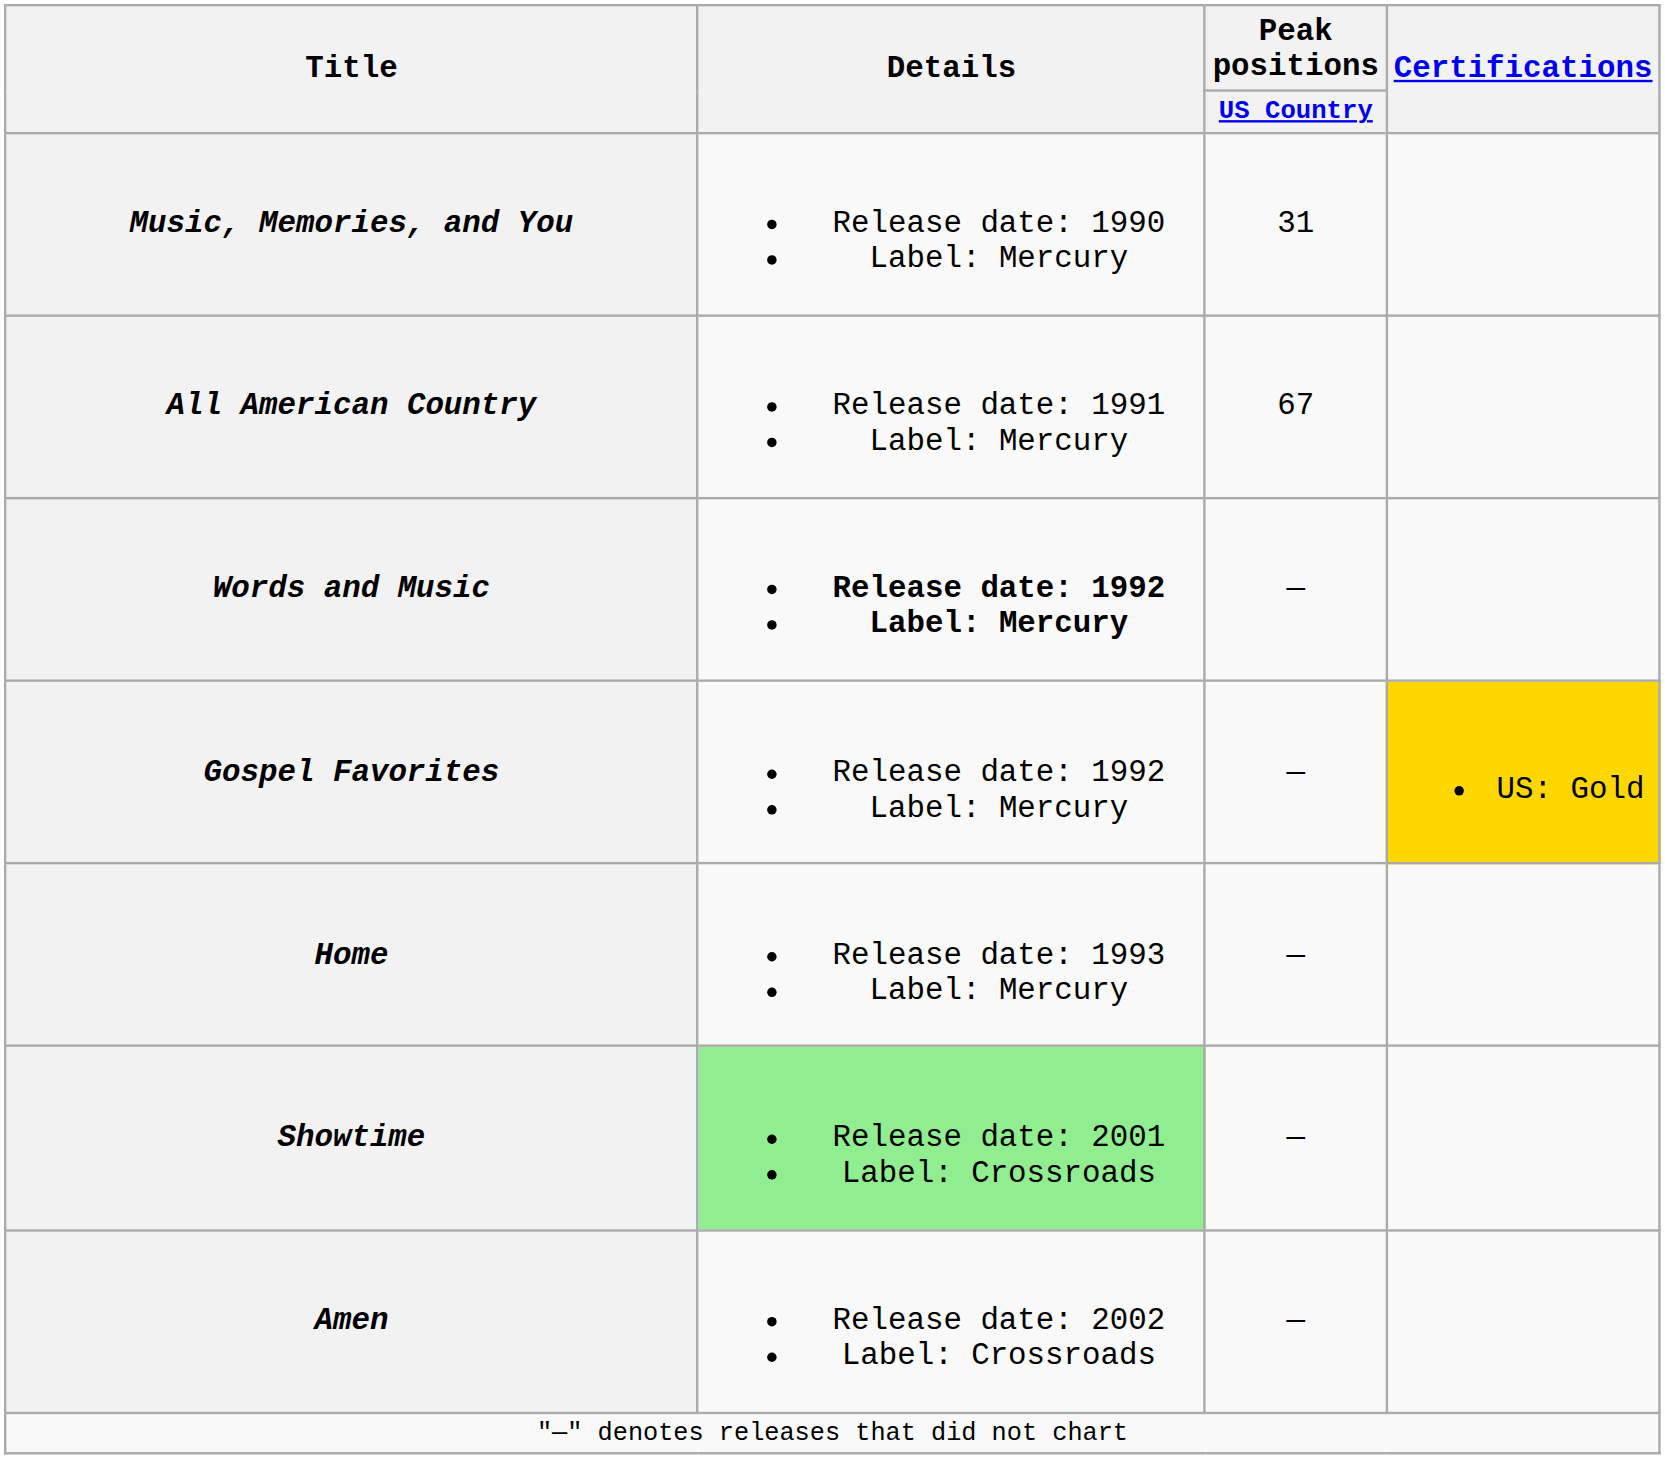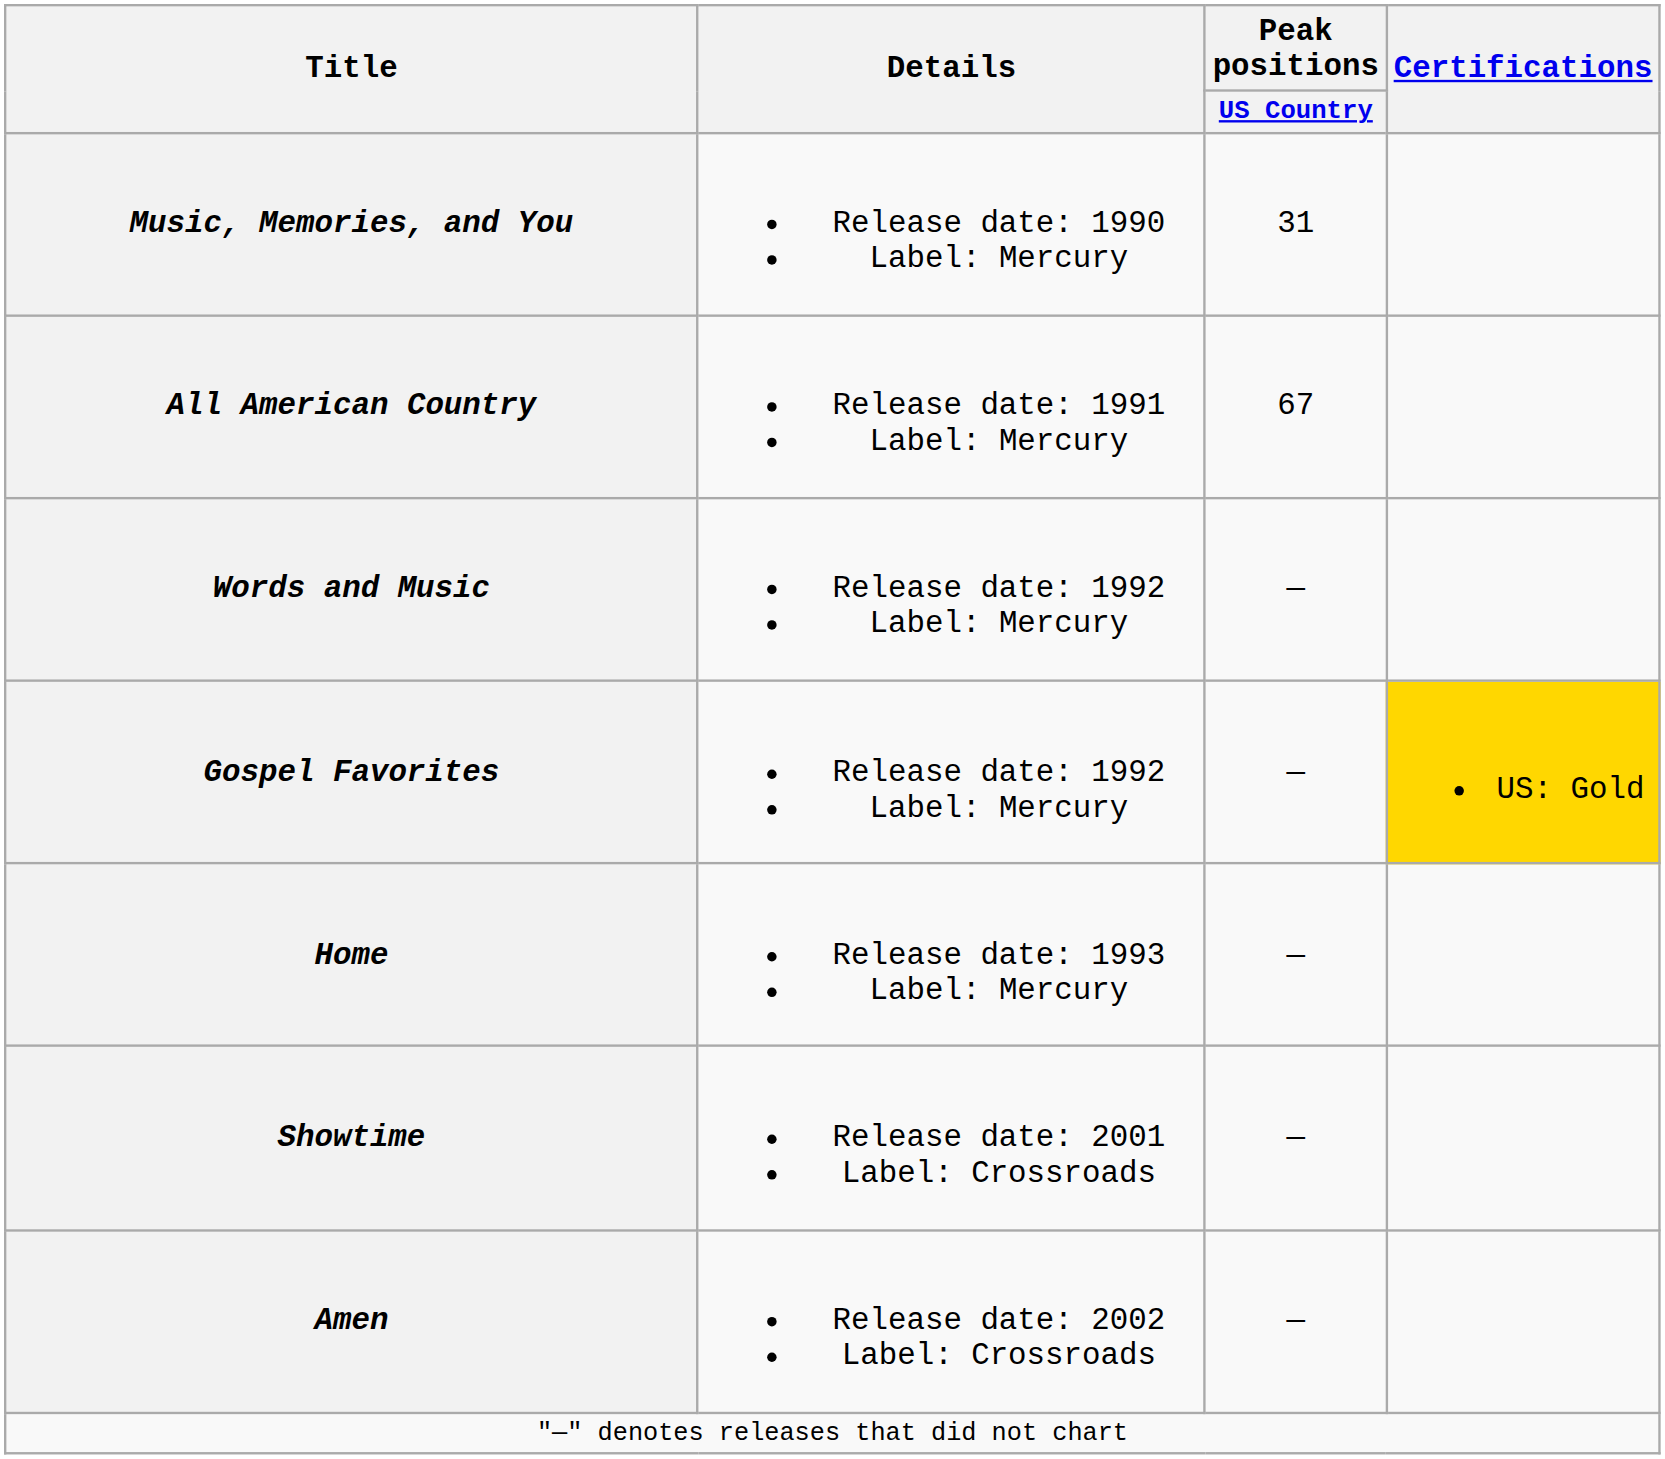(951, 607) bold -> (951, 607) normal
(951, 1156) lightgreen background -> (951, 1156) no background
